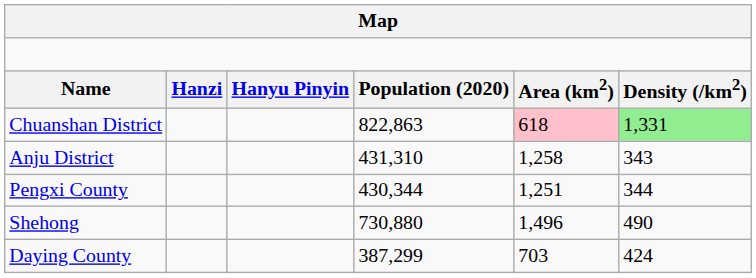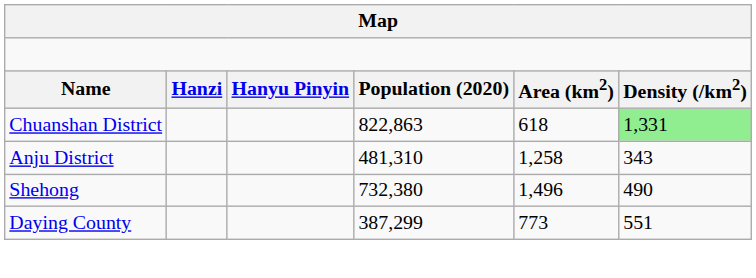(533, 124) pink background -> (533, 124) no background
(391, 157) 431,310 -> (391, 157) 481,310
- row: (69, 190)
(391, 223) 730,880 -> (391, 190) 732,380
(533, 255) 703 -> (533, 223) 773
(638, 255) 424 -> (638, 223) 551
